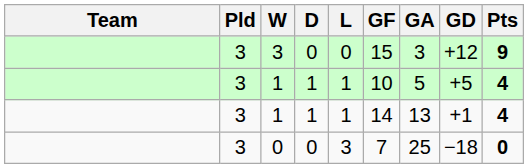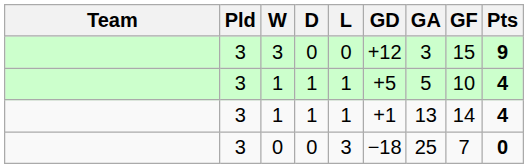columns swapped: (382, 20) <-> (461, 20)
